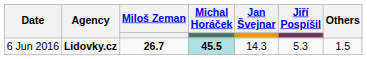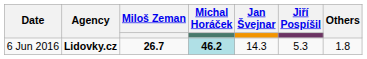(212, 46) 45.5 -> (212, 46) 46.2
(343, 46) 1.5 -> (343, 46) 1.8
